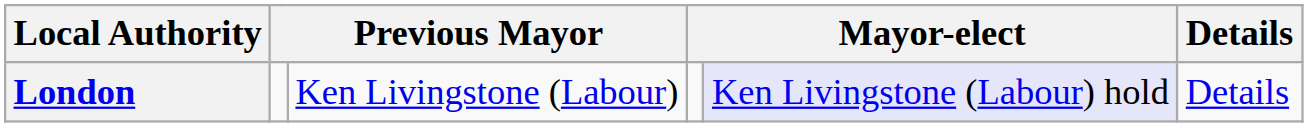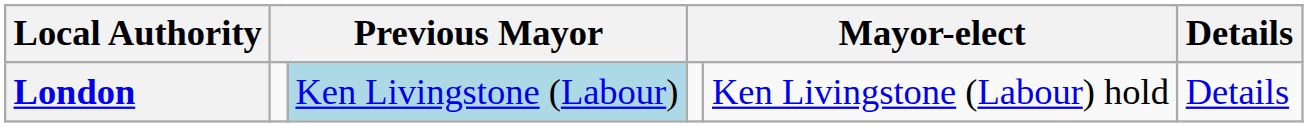(487, 91) no background -> (487, 91) lightblue background
(940, 91) lavender background -> (940, 91) no background
